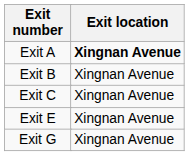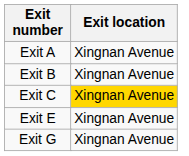(128, 52) bold -> (124, 52) normal
(124, 96) no background -> (124, 96) gold background
